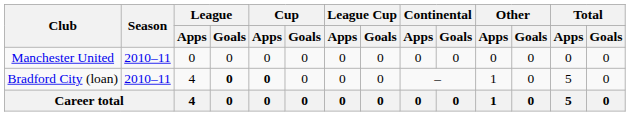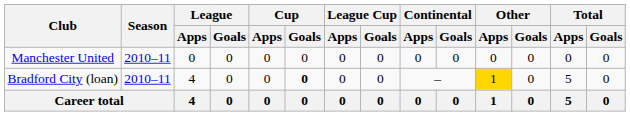(229, 79) bold -> (229, 79) normal
(267, 79) bold -> (267, 79) normal
(305, 79) normal -> (305, 79) bold
(493, 79) no background -> (493, 79) gold background
